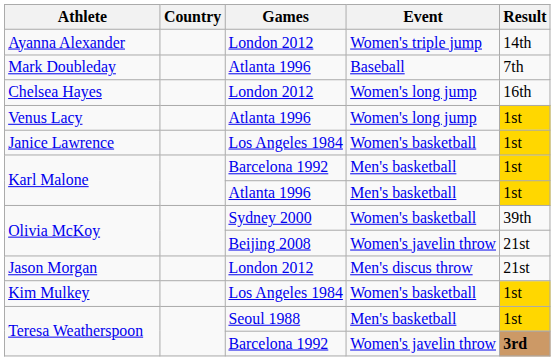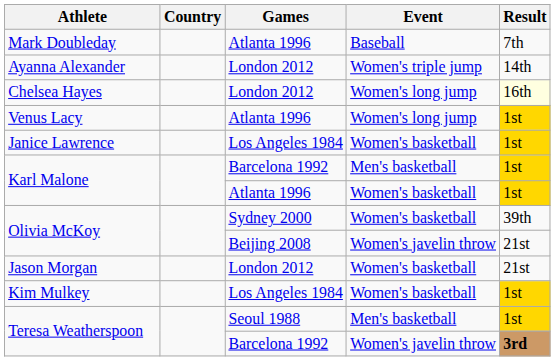rows swapped: (67, 42) <-> (62, 67)
(517, 92) no background -> (517, 92) lightyellow background
(403, 192) Men's basketball -> (413, 192) Women's basketball
(411, 268) Men's discus throw -> (413, 268) Women's basketball
